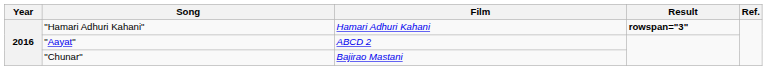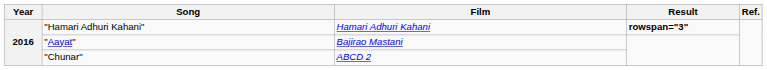(354, 42) ABCD 2 -> (370, 42) Bajirao Mastani
(370, 57) Bajirao Mastani -> (354, 57) ABCD 2
